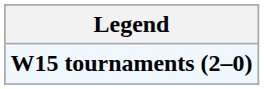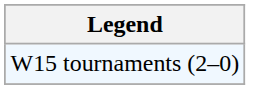(132, 63) bold -> (125, 63) normal
